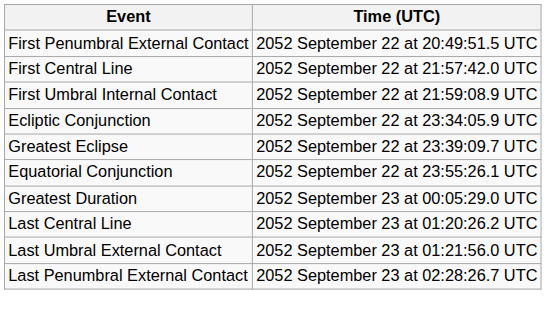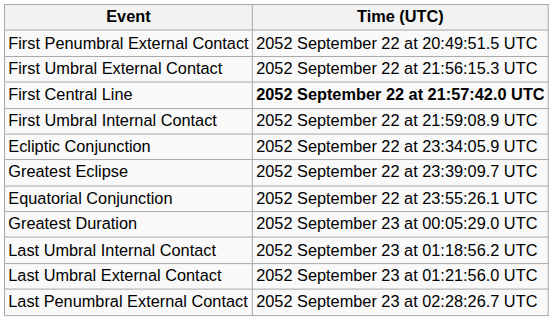+ row: (115, 69)
(397, 69) normal -> (400, 95) bold
+ row: (112, 250)
- row: (70, 224)
